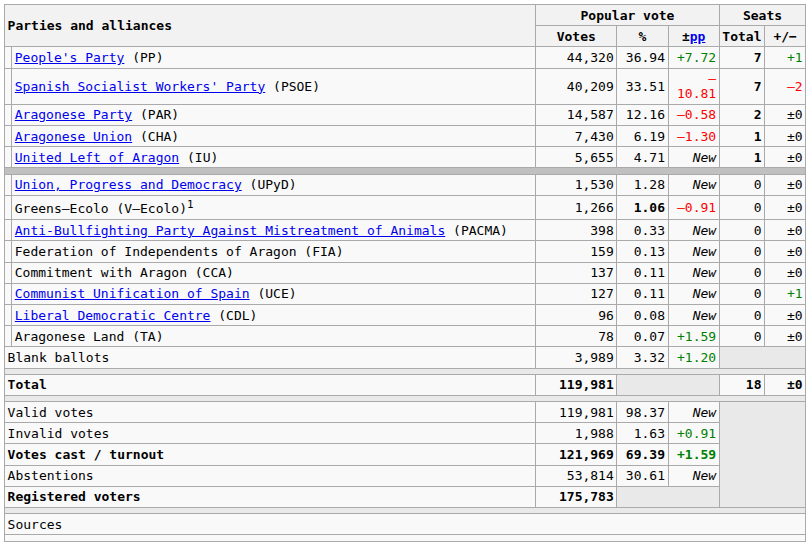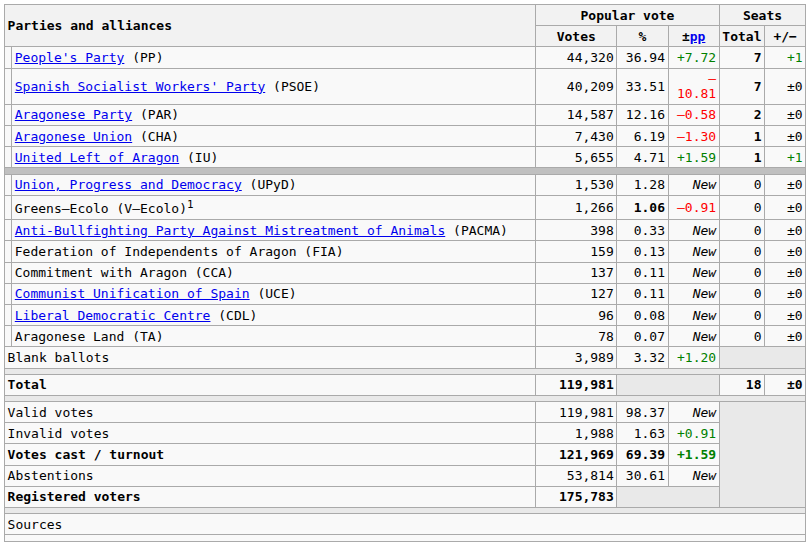(795, 86) –2 -> (795, 86) ±0
(704, 157) New -> (697, 157) +1.59
(795, 157) ±0 -> (795, 157) +1
(795, 294) +1 -> (795, 294) ±0
(697, 336) +1.59 -> (704, 336) New
